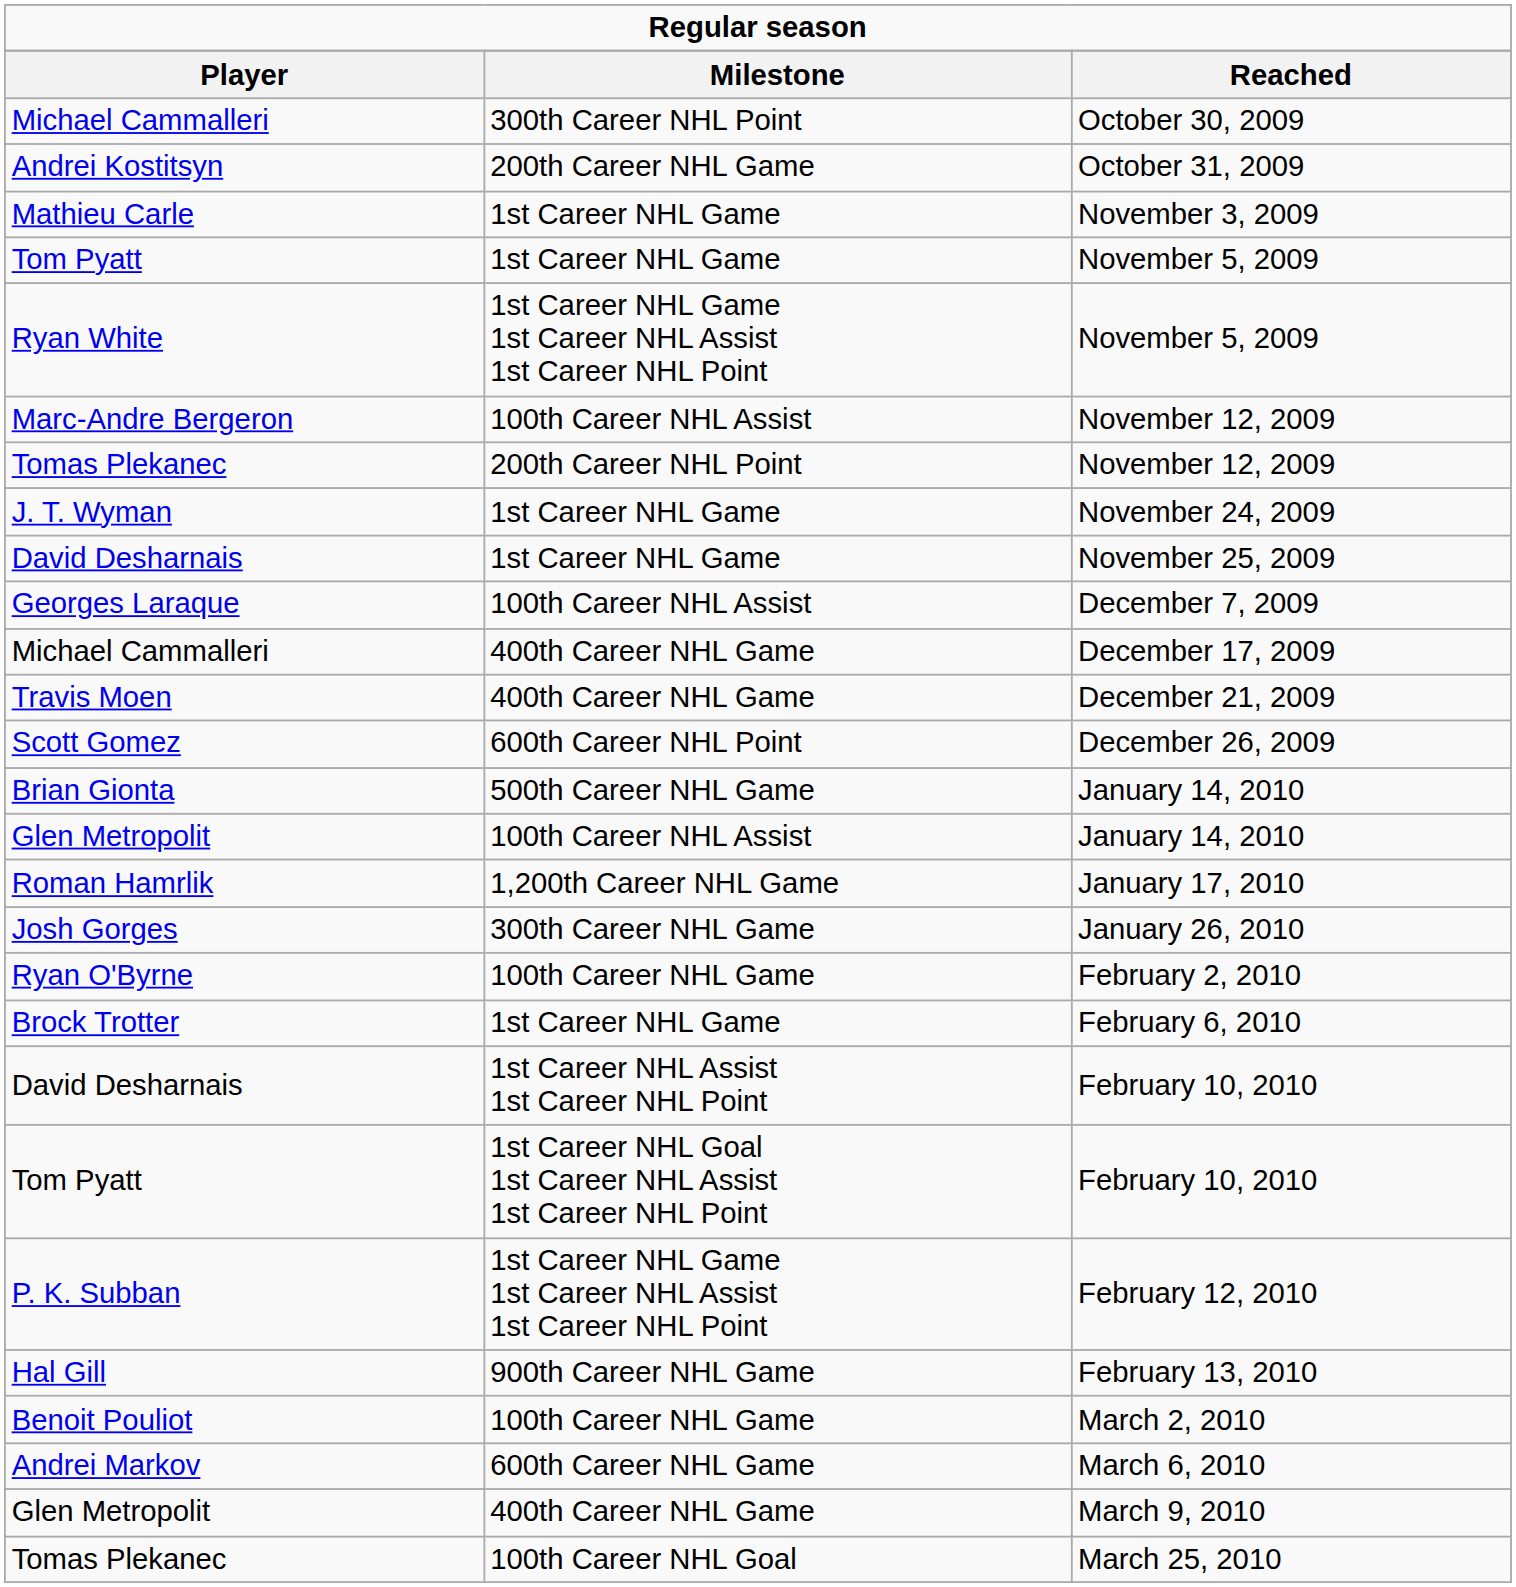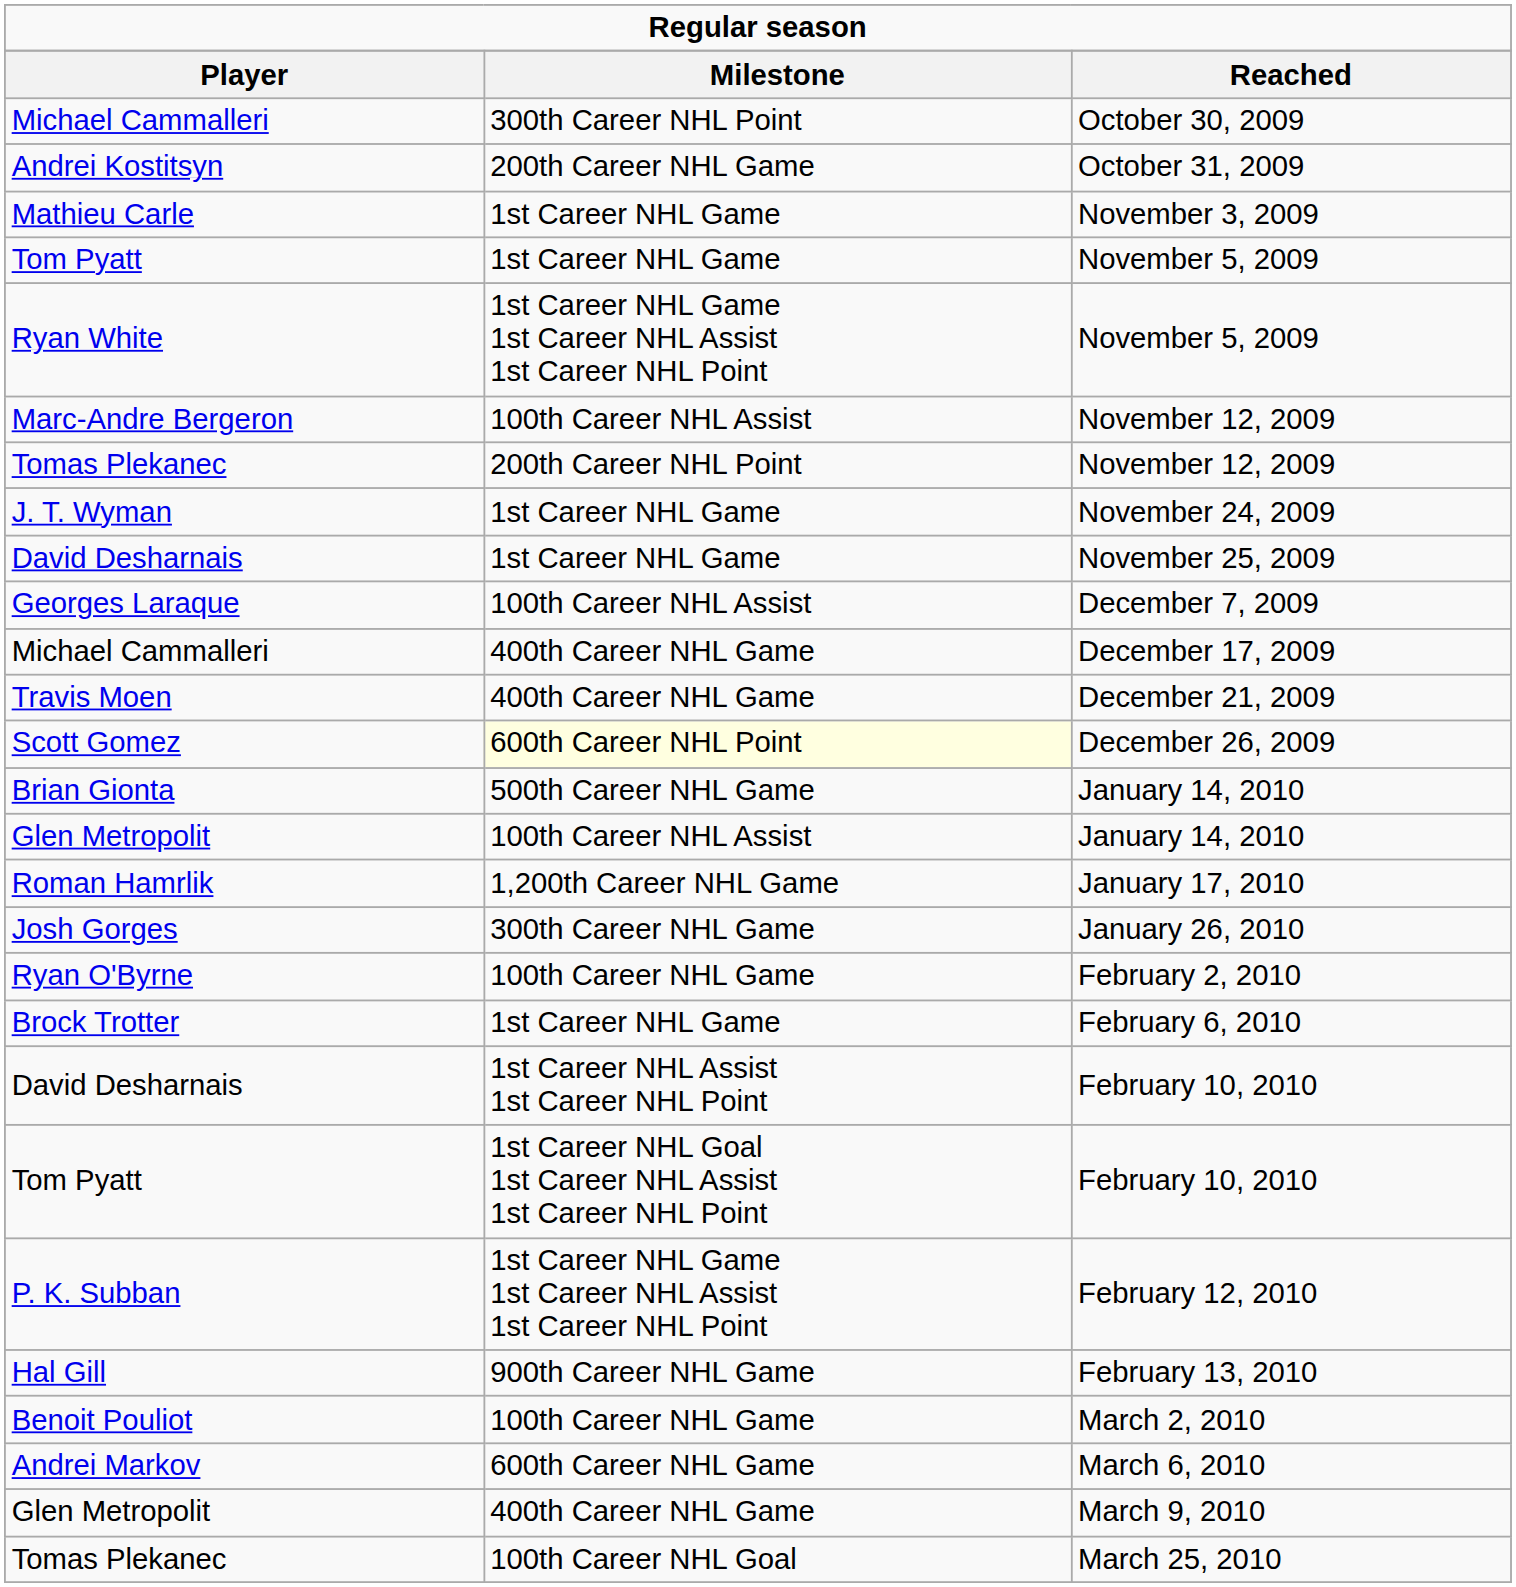(646, 743) no background -> (646, 743) lightyellow background
